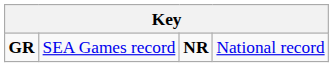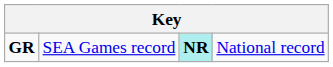(196, 47) no background -> (196, 47) paleturquoise background
